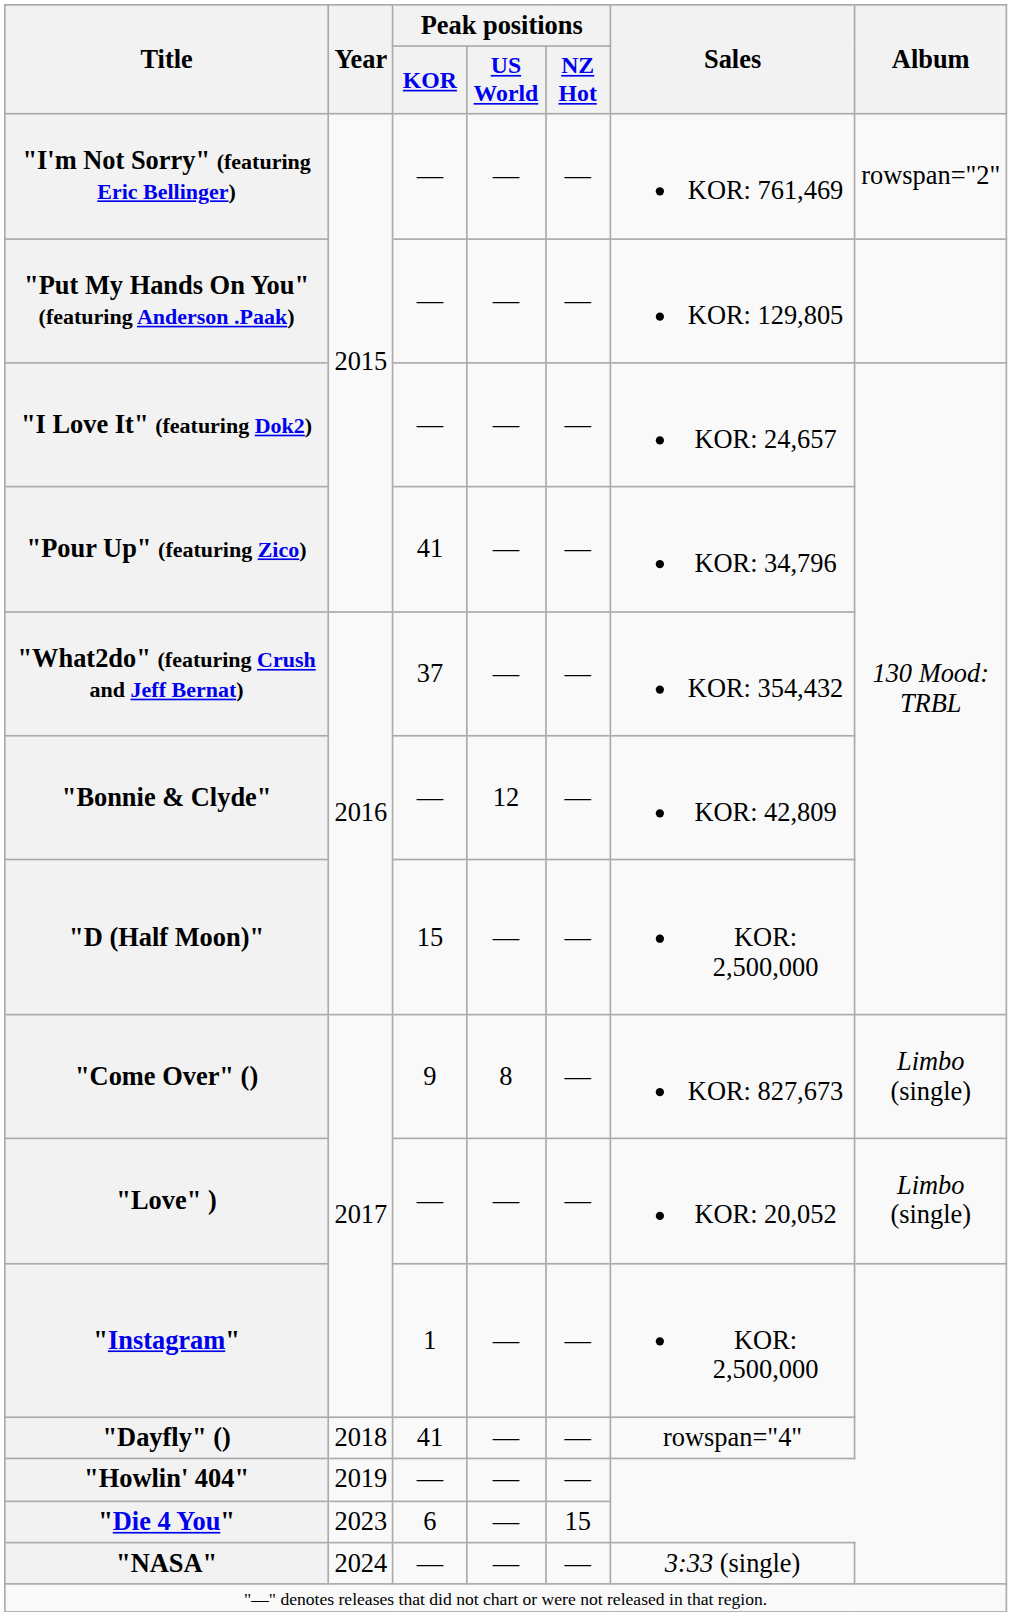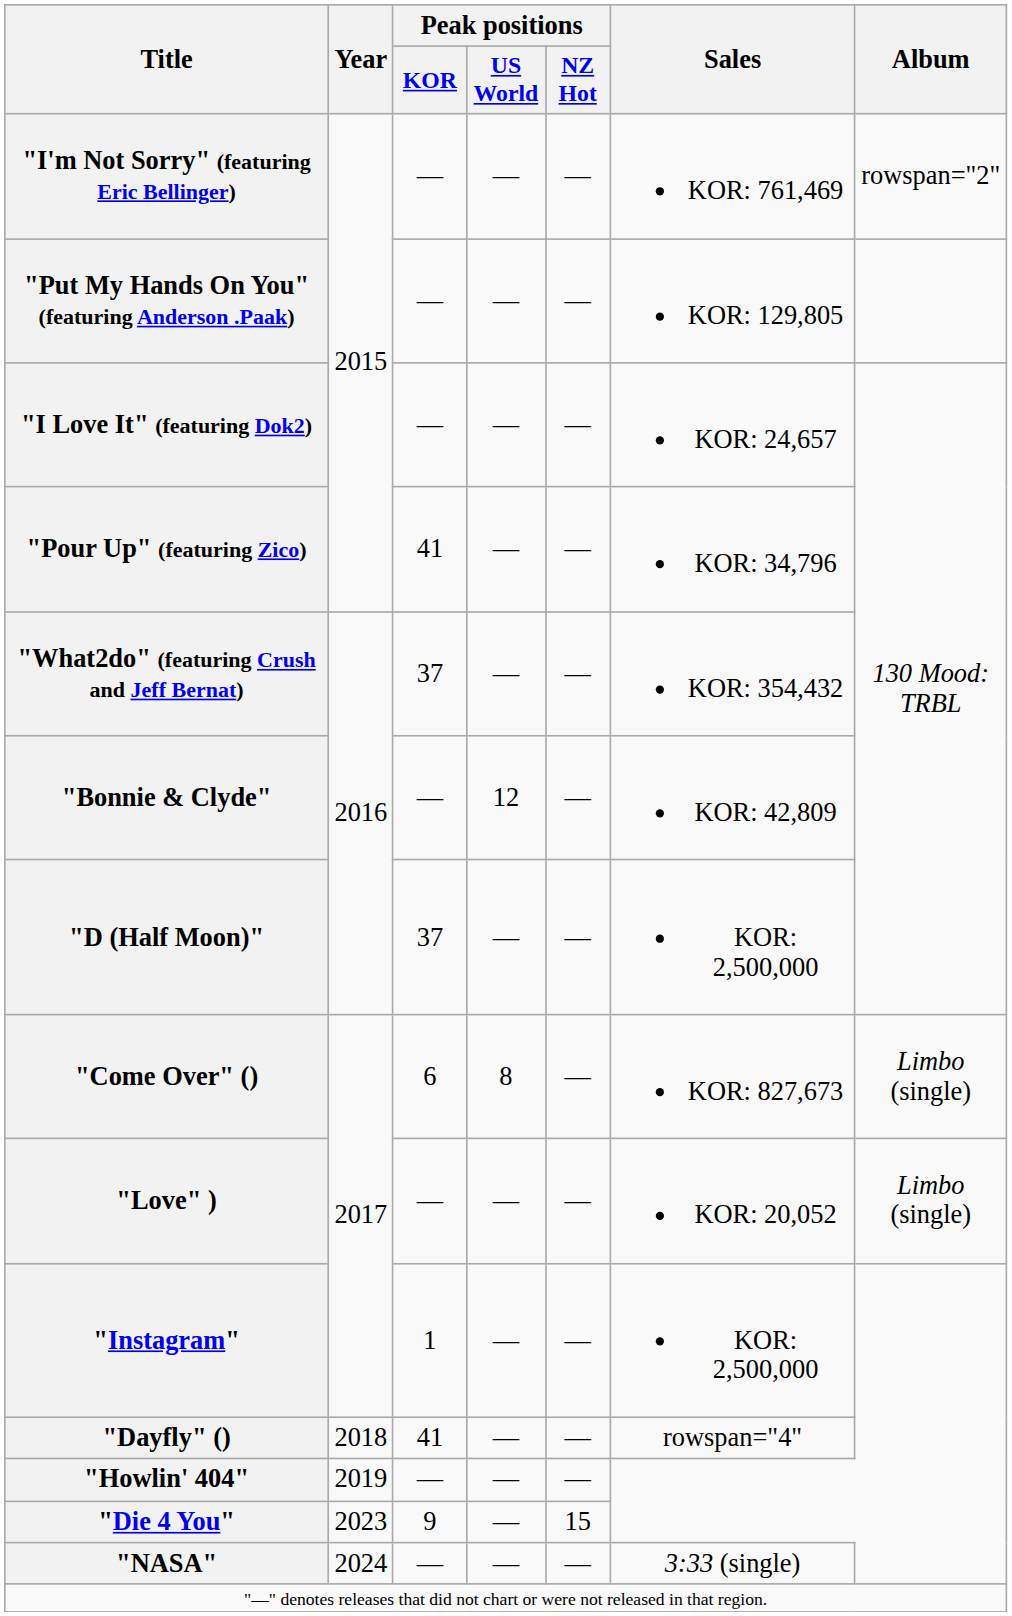(430, 936) 15 -> (430, 936) 37
(430, 1076) 9 -> (430, 1076) 6
(430, 1521) 6 -> (430, 1521) 9
